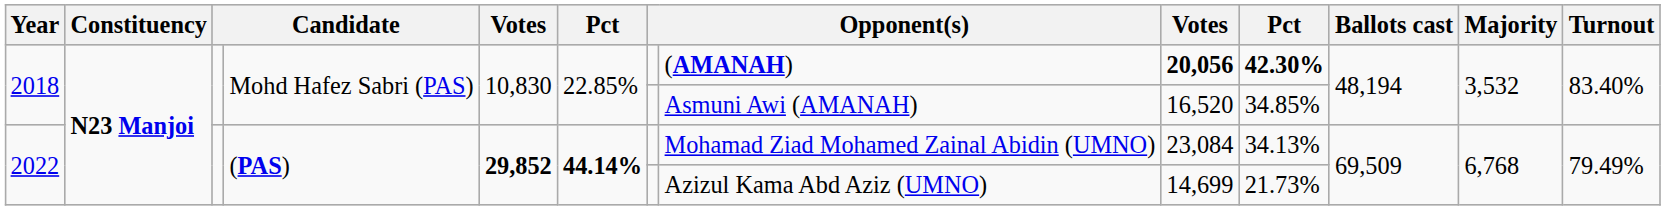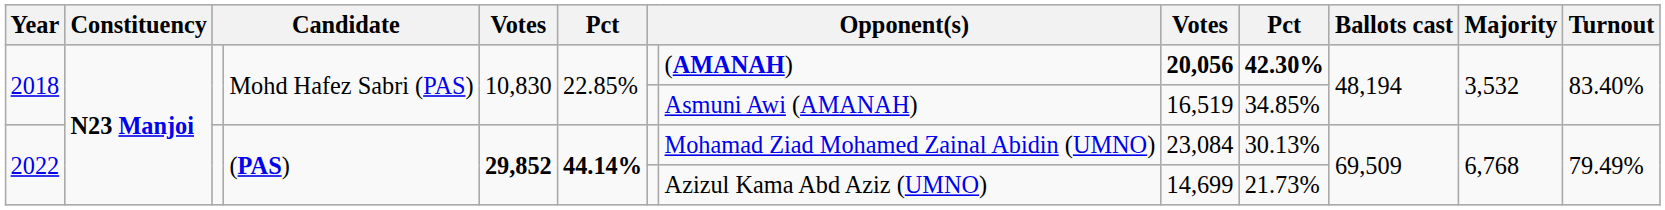(1200, 104) 16,520 -> (1200, 104) 16,519
(1282, 144) 34.13% -> (1282, 144) 30.13%
